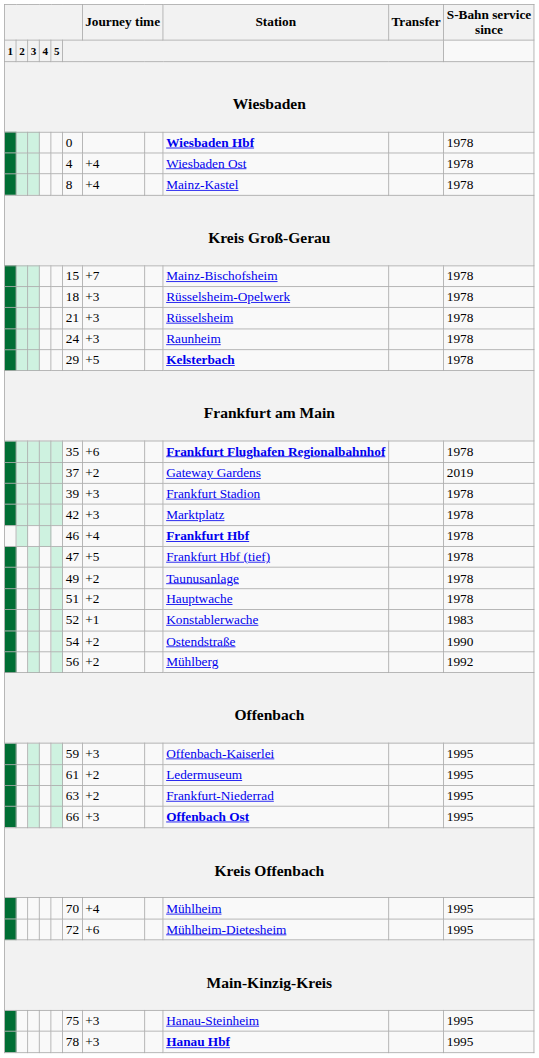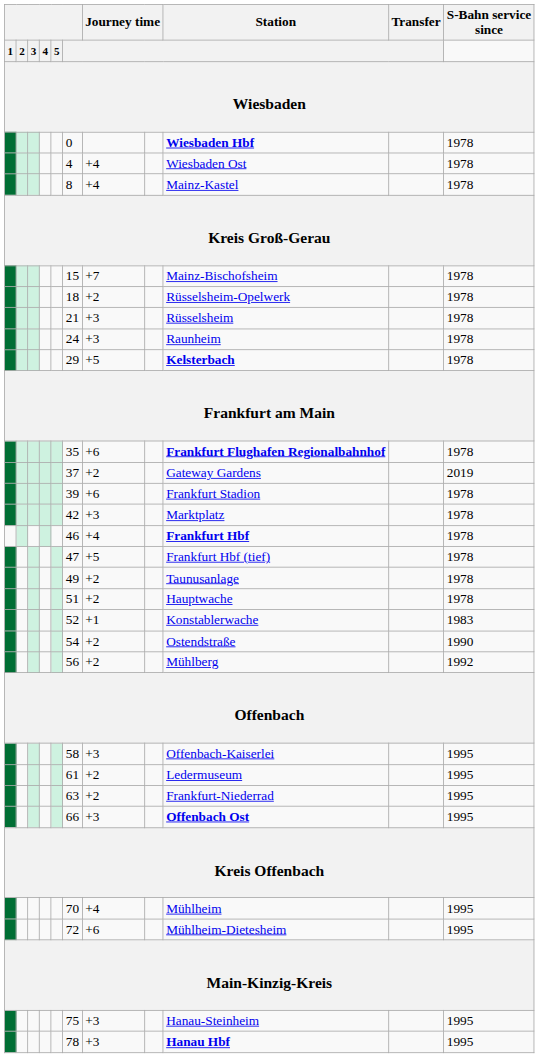(92, 297) +3 -> (92, 297) +2
(92, 493) +3 -> (92, 493) +6
(72, 753) 59 -> (72, 753) 58
